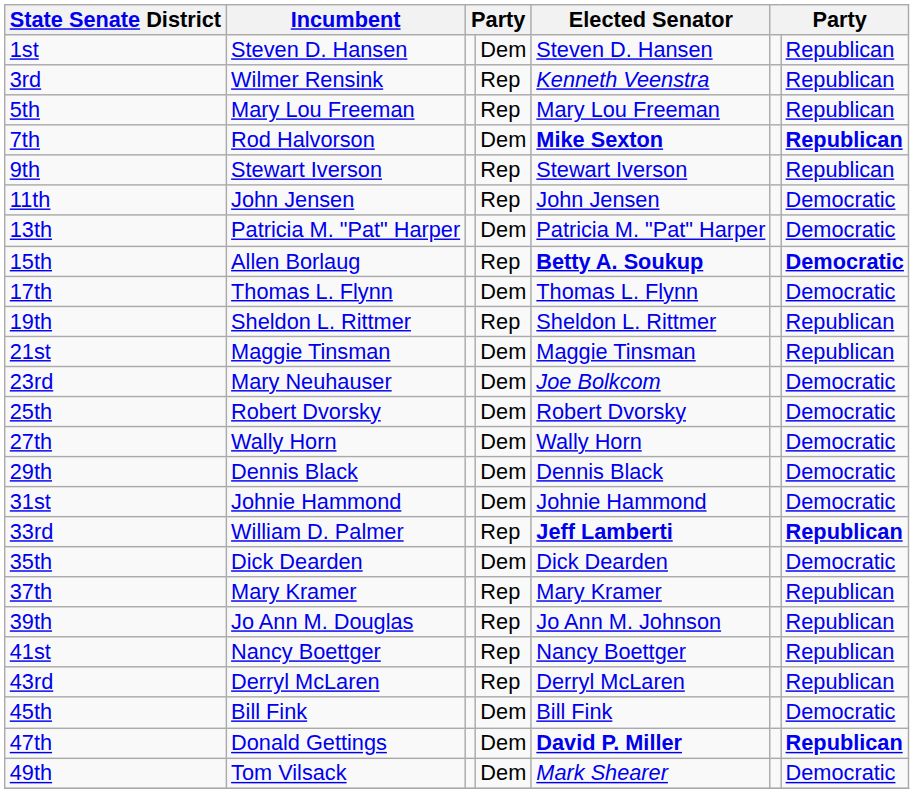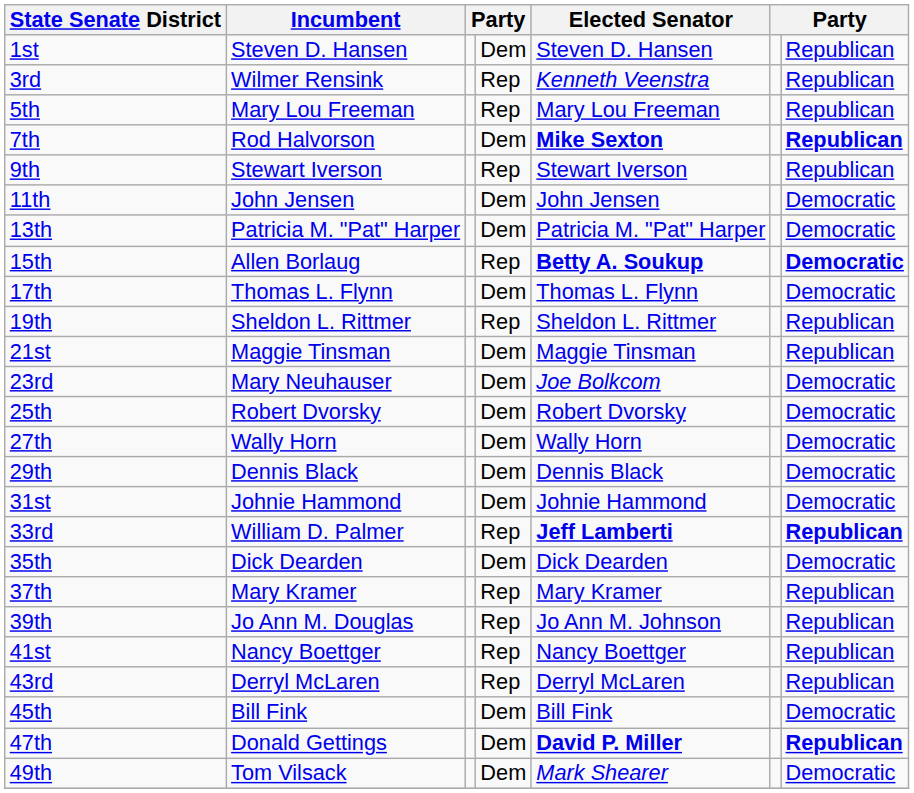(500, 200) Rep -> (503, 200) Dem
